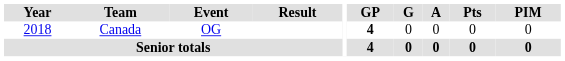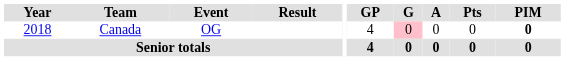(370, 30) bold -> (370, 30) normal
(408, 30) no background -> (408, 30) pink background
(528, 30) normal -> (528, 30) bold
